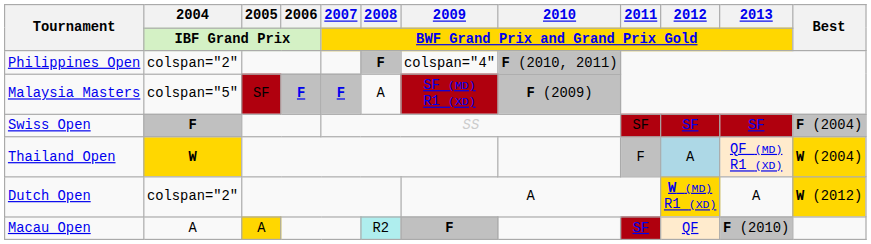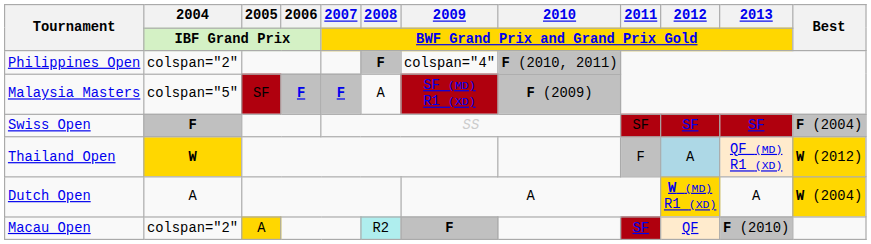(829, 157) W (2004) -> (829, 157) W (2012)
(193, 196) colspan="2" -> (193, 196) A
(829, 196) W (2012) -> (829, 196) W (2004)
(193, 228) A -> (193, 228) colspan="2"
